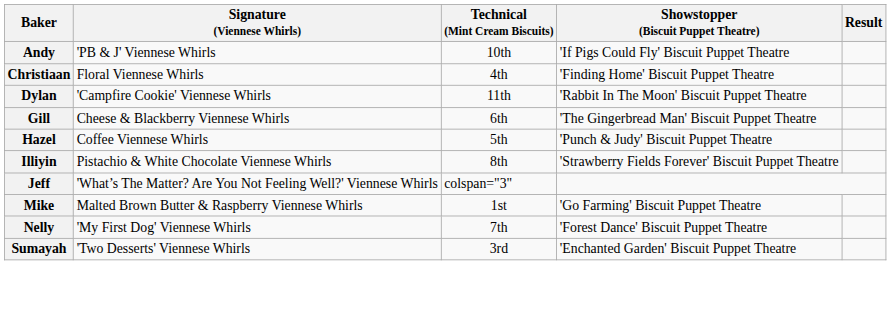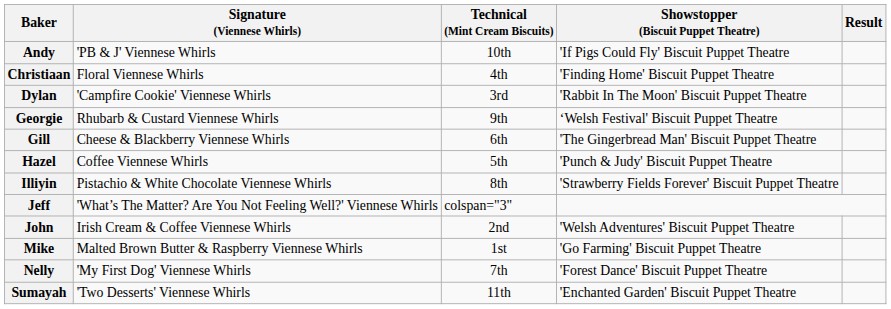(499, 96) 11th -> (499, 96) 3rd
+ row: (39, 118)
+ row: (39, 227)
(499, 249) 3rd -> (499, 292) 11th
